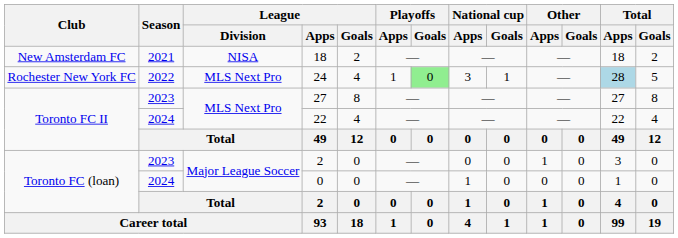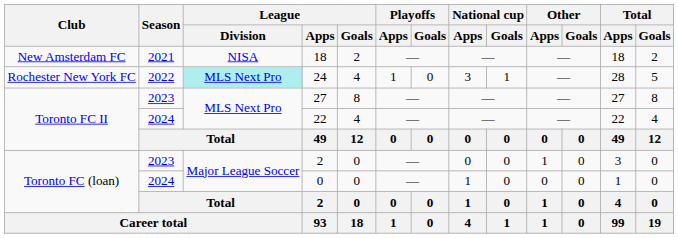(243, 77) no background -> (243, 77) paleturquoise background
(430, 77) lightgreen background -> (430, 77) no background
(618, 77) lightblue background -> (618, 77) no background
